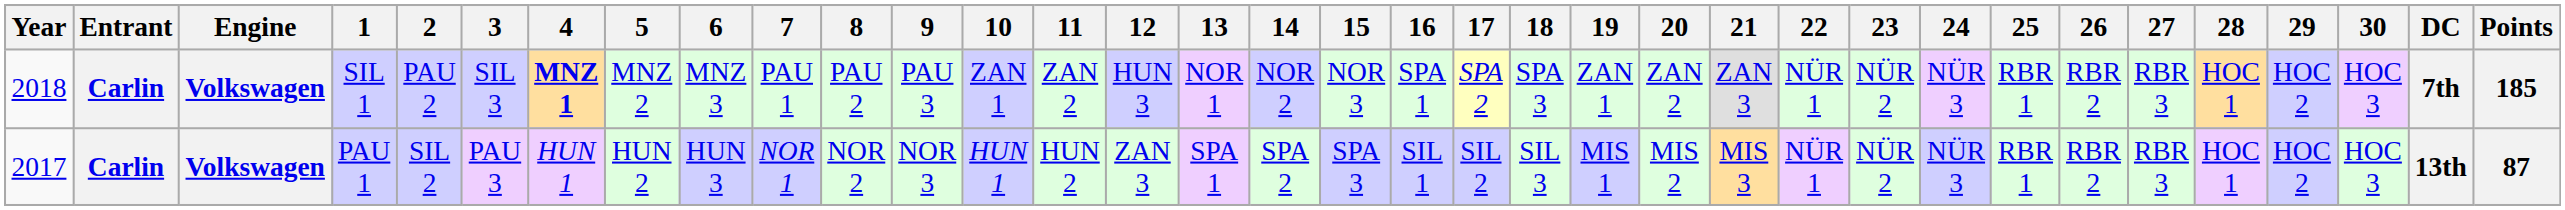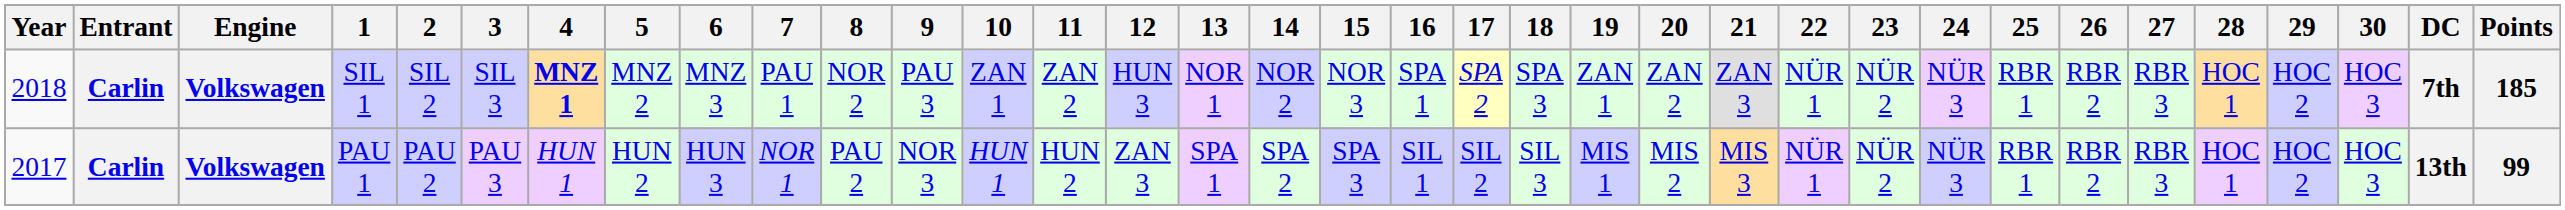(430, 88) PAU 2 -> (430, 88) SIL 2
(856, 88) PAU 2 -> (856, 88) NOR 2
(430, 165) SIL 2 -> (430, 165) PAU 2
(856, 165) NOR 2 -> (856, 165) PAU 2
(2516, 165) 87 -> (2516, 165) 99
